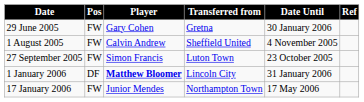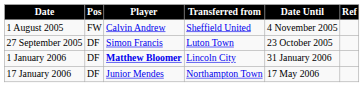- row: (33, 27)
(94, 58) FW -> (93, 43) DF
(94, 89) FW -> (93, 74) DF
